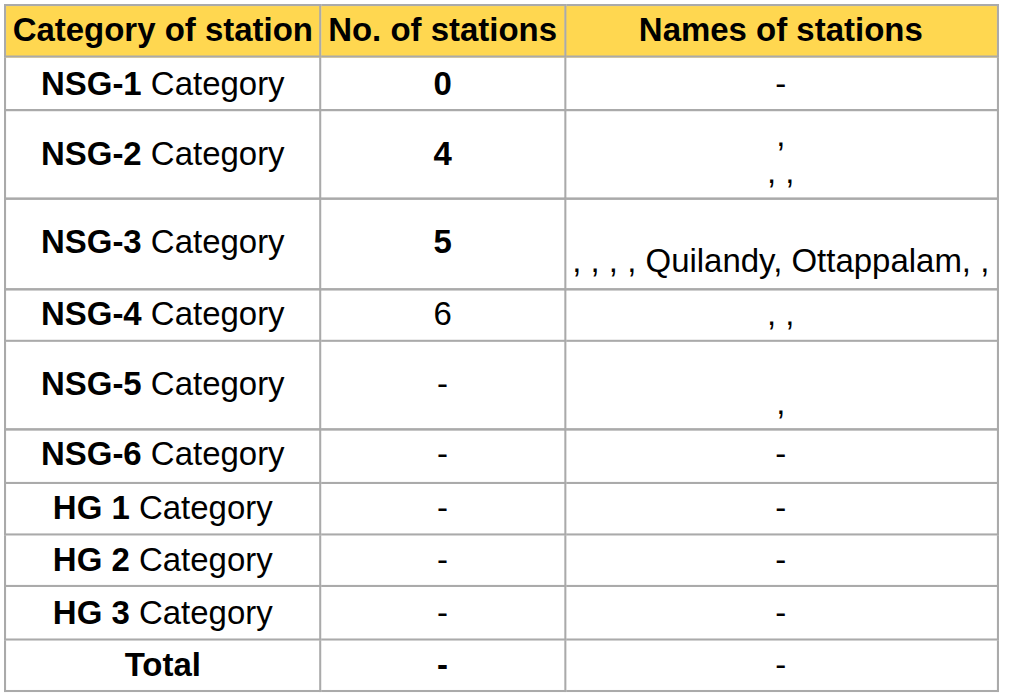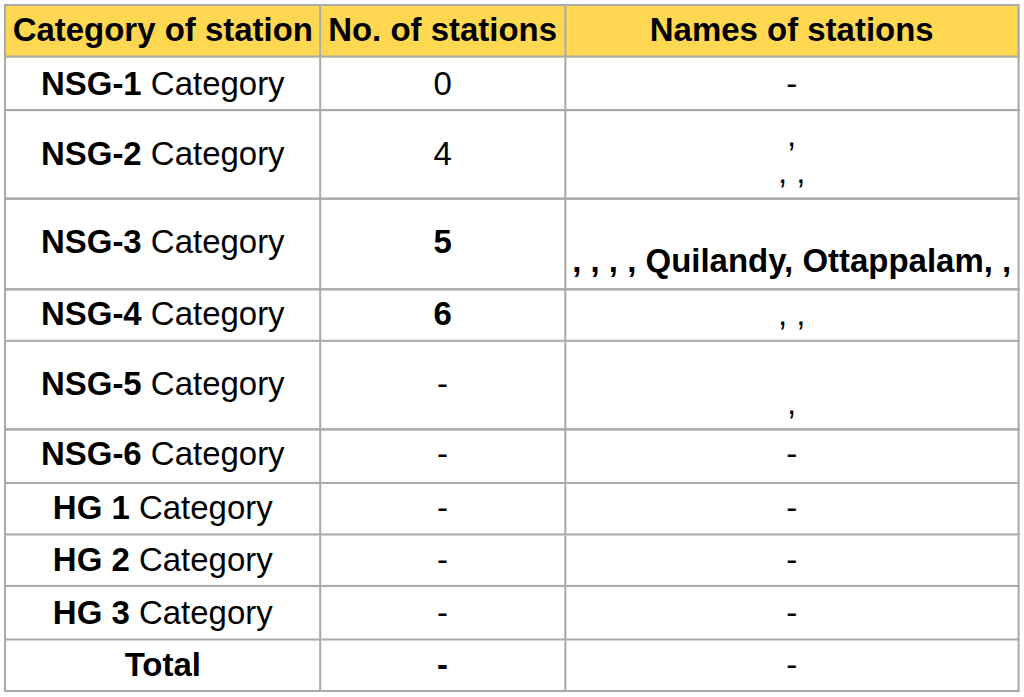(443, 82) bold -> (443, 82) normal
(443, 153) bold -> (443, 153) normal
(781, 261) normal -> (792, 261) bold
(443, 313) normal -> (443, 313) bold
